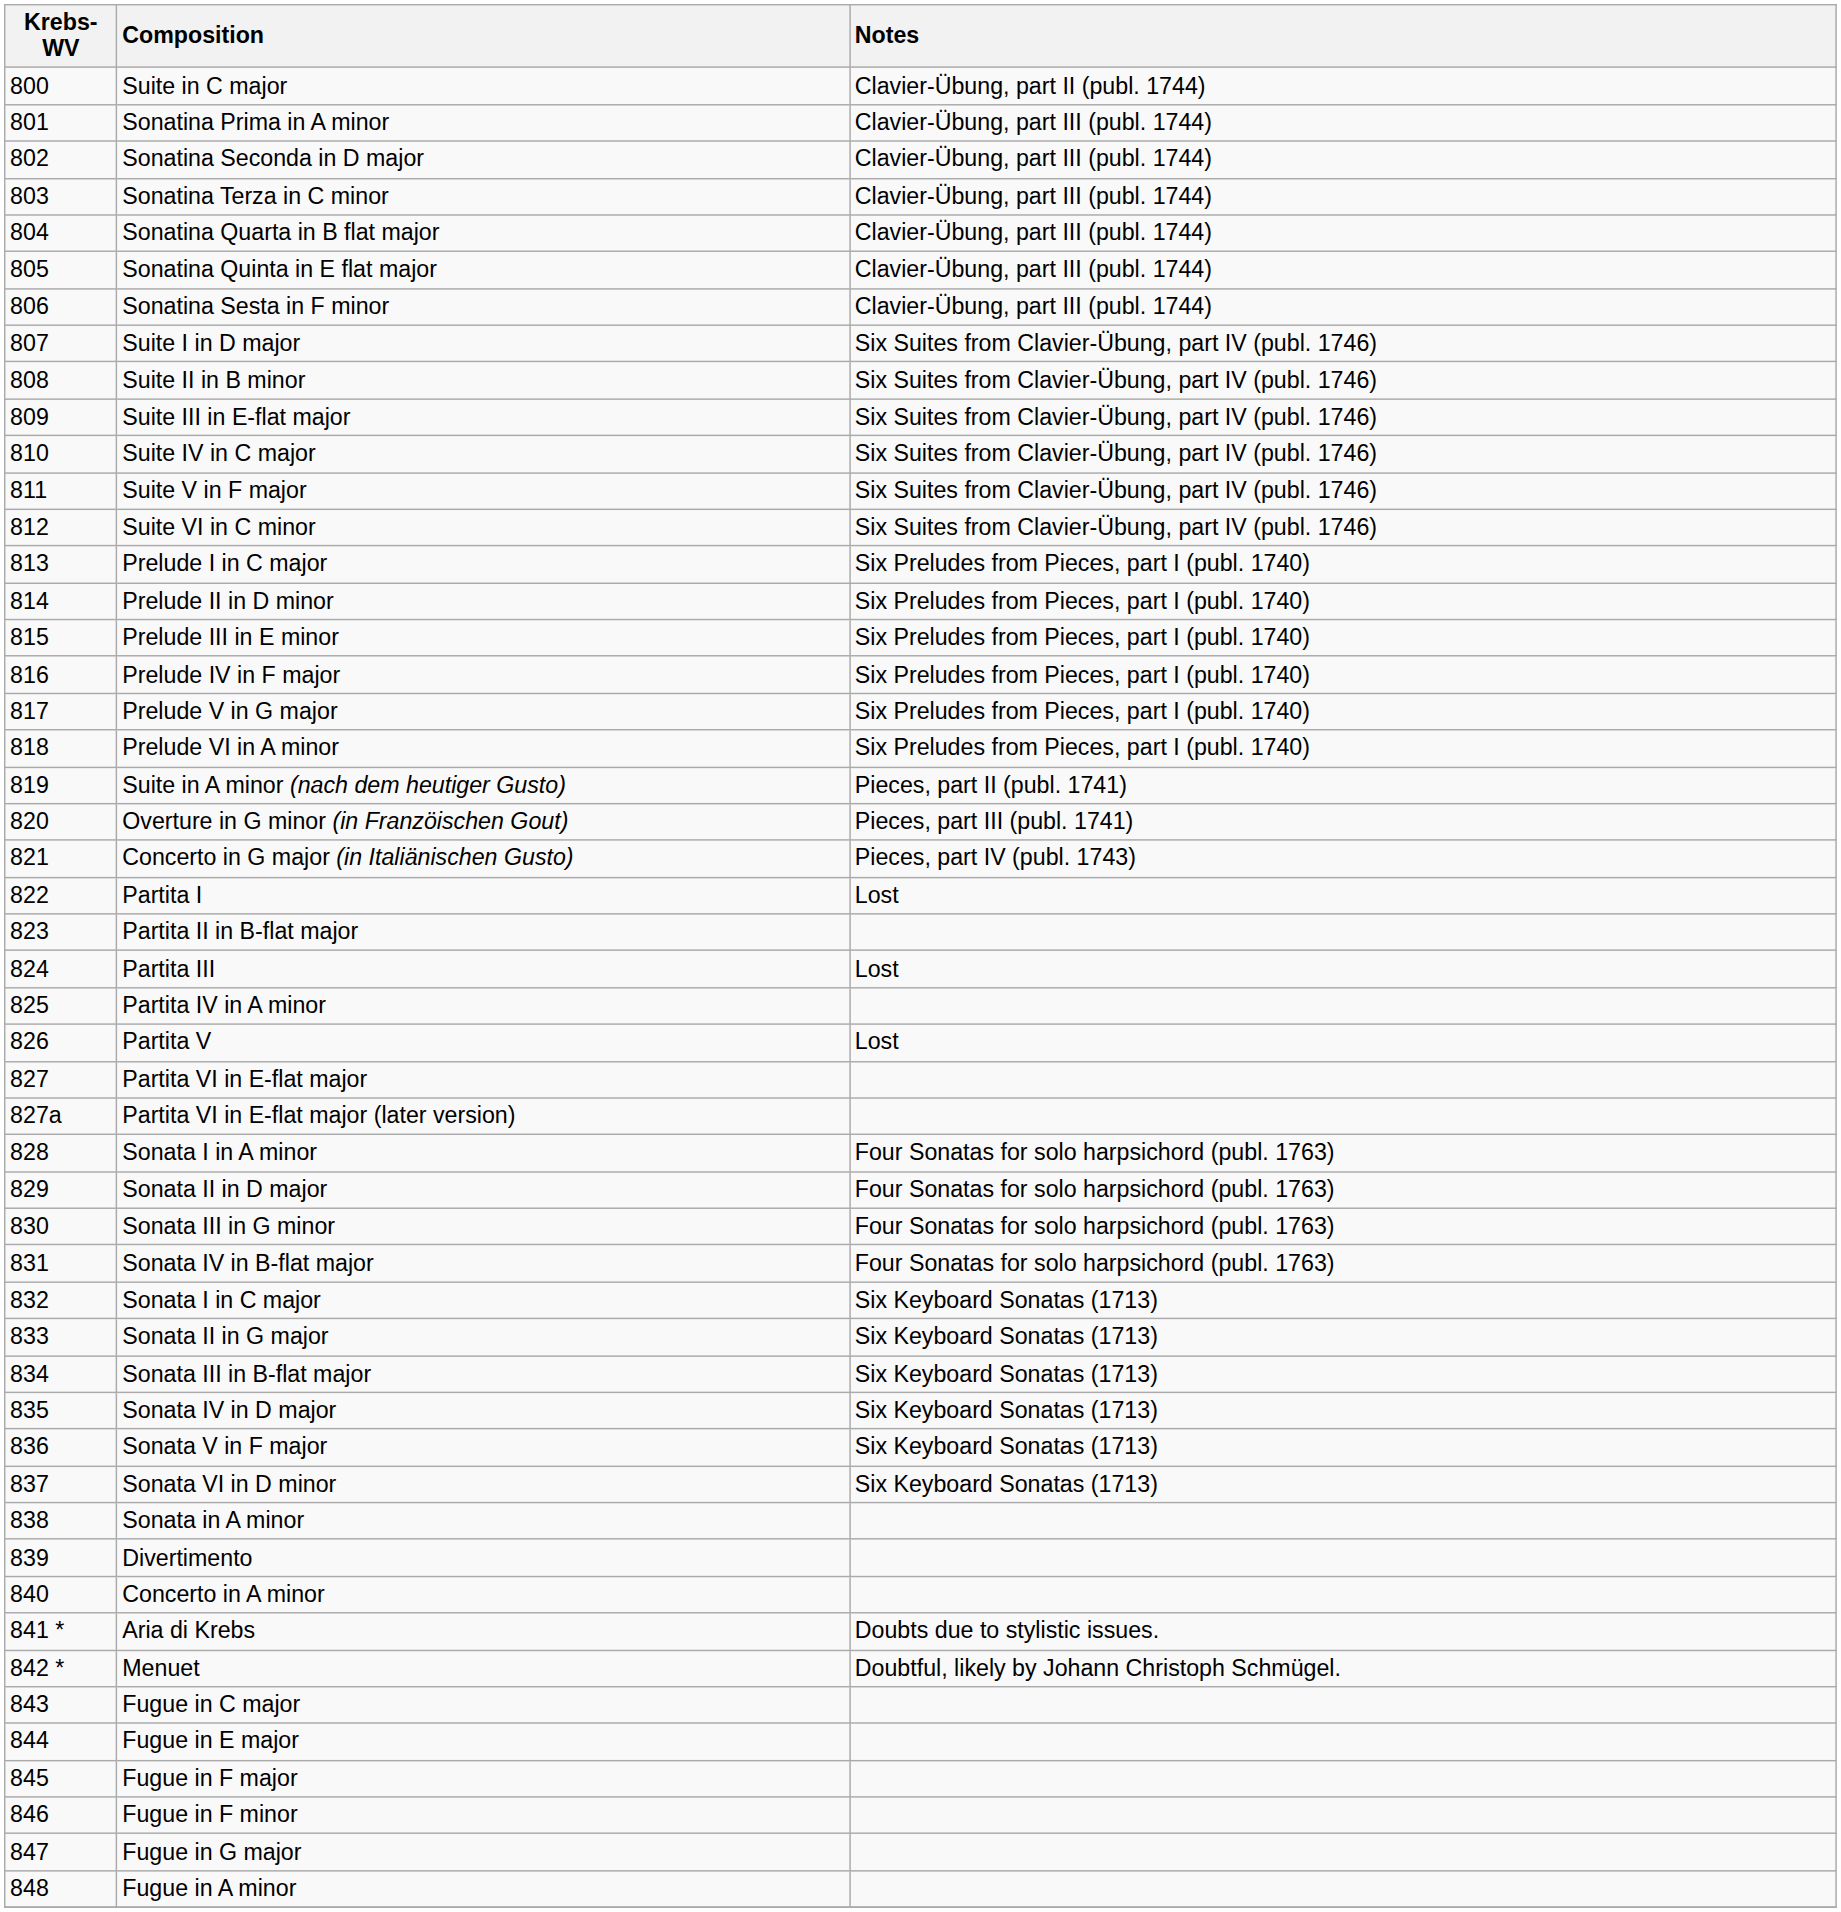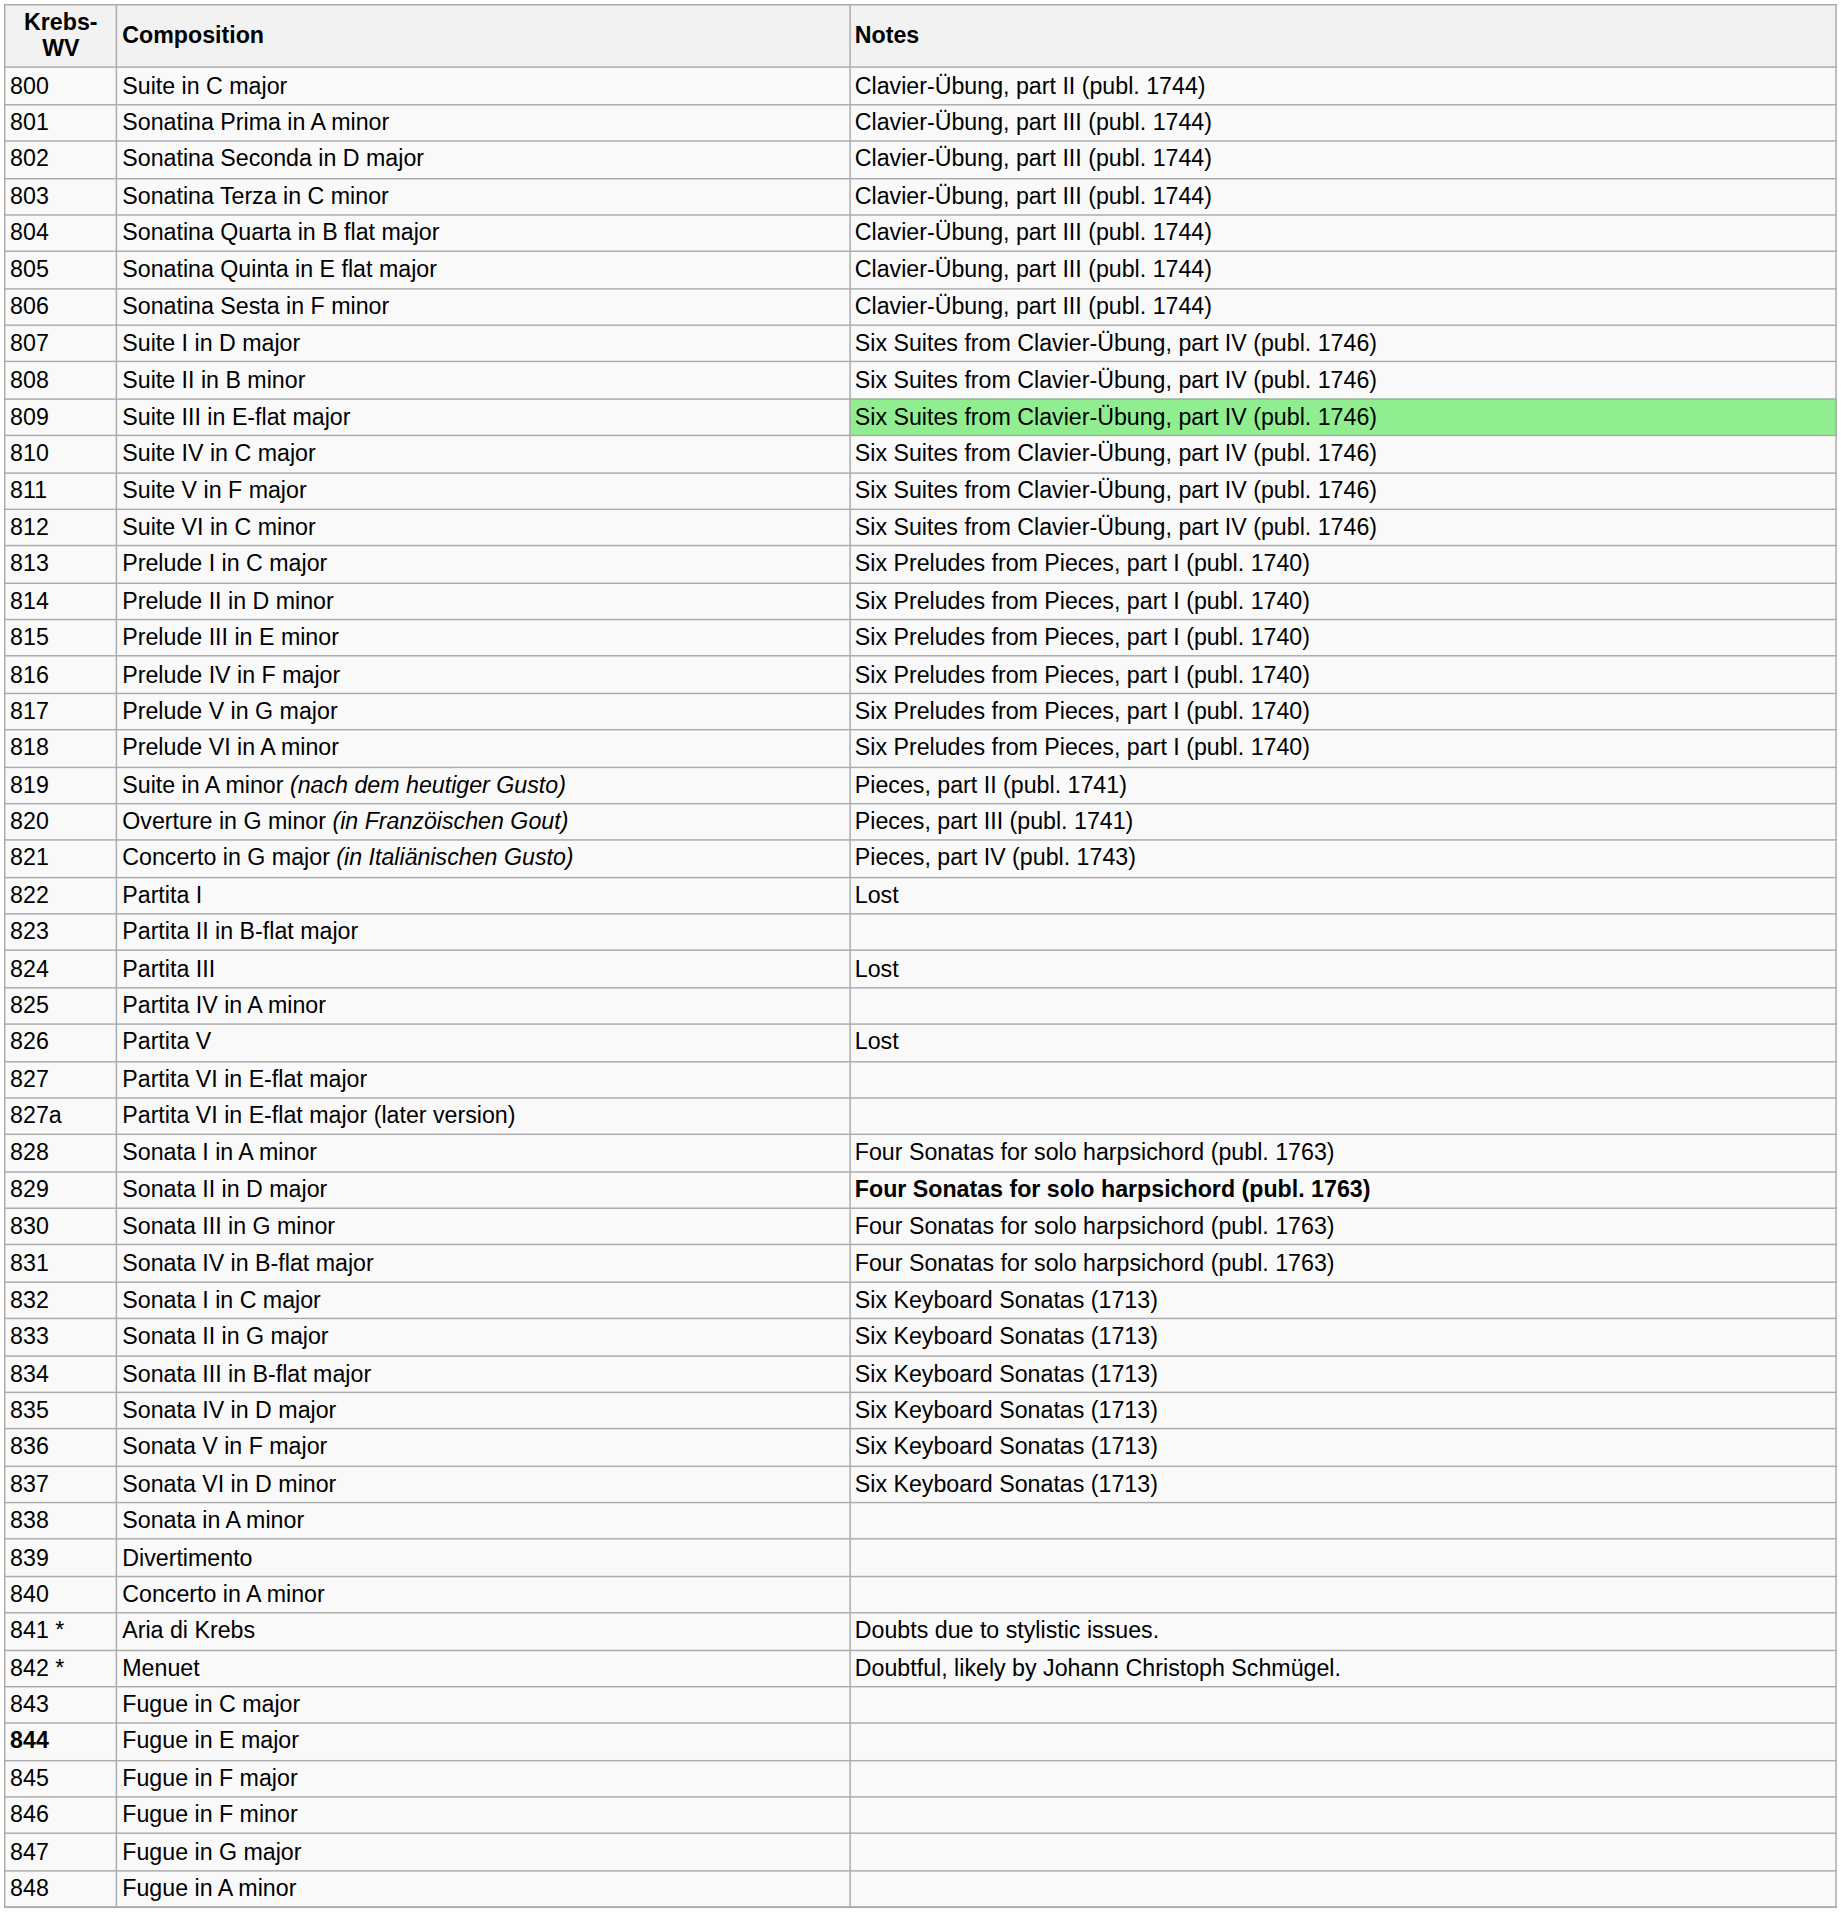(1116, 416) no background -> (1116, 416) lightgreen background
(1095, 1189) normal -> (1113, 1189) bold
(29, 1741) normal -> (29, 1741) bold
